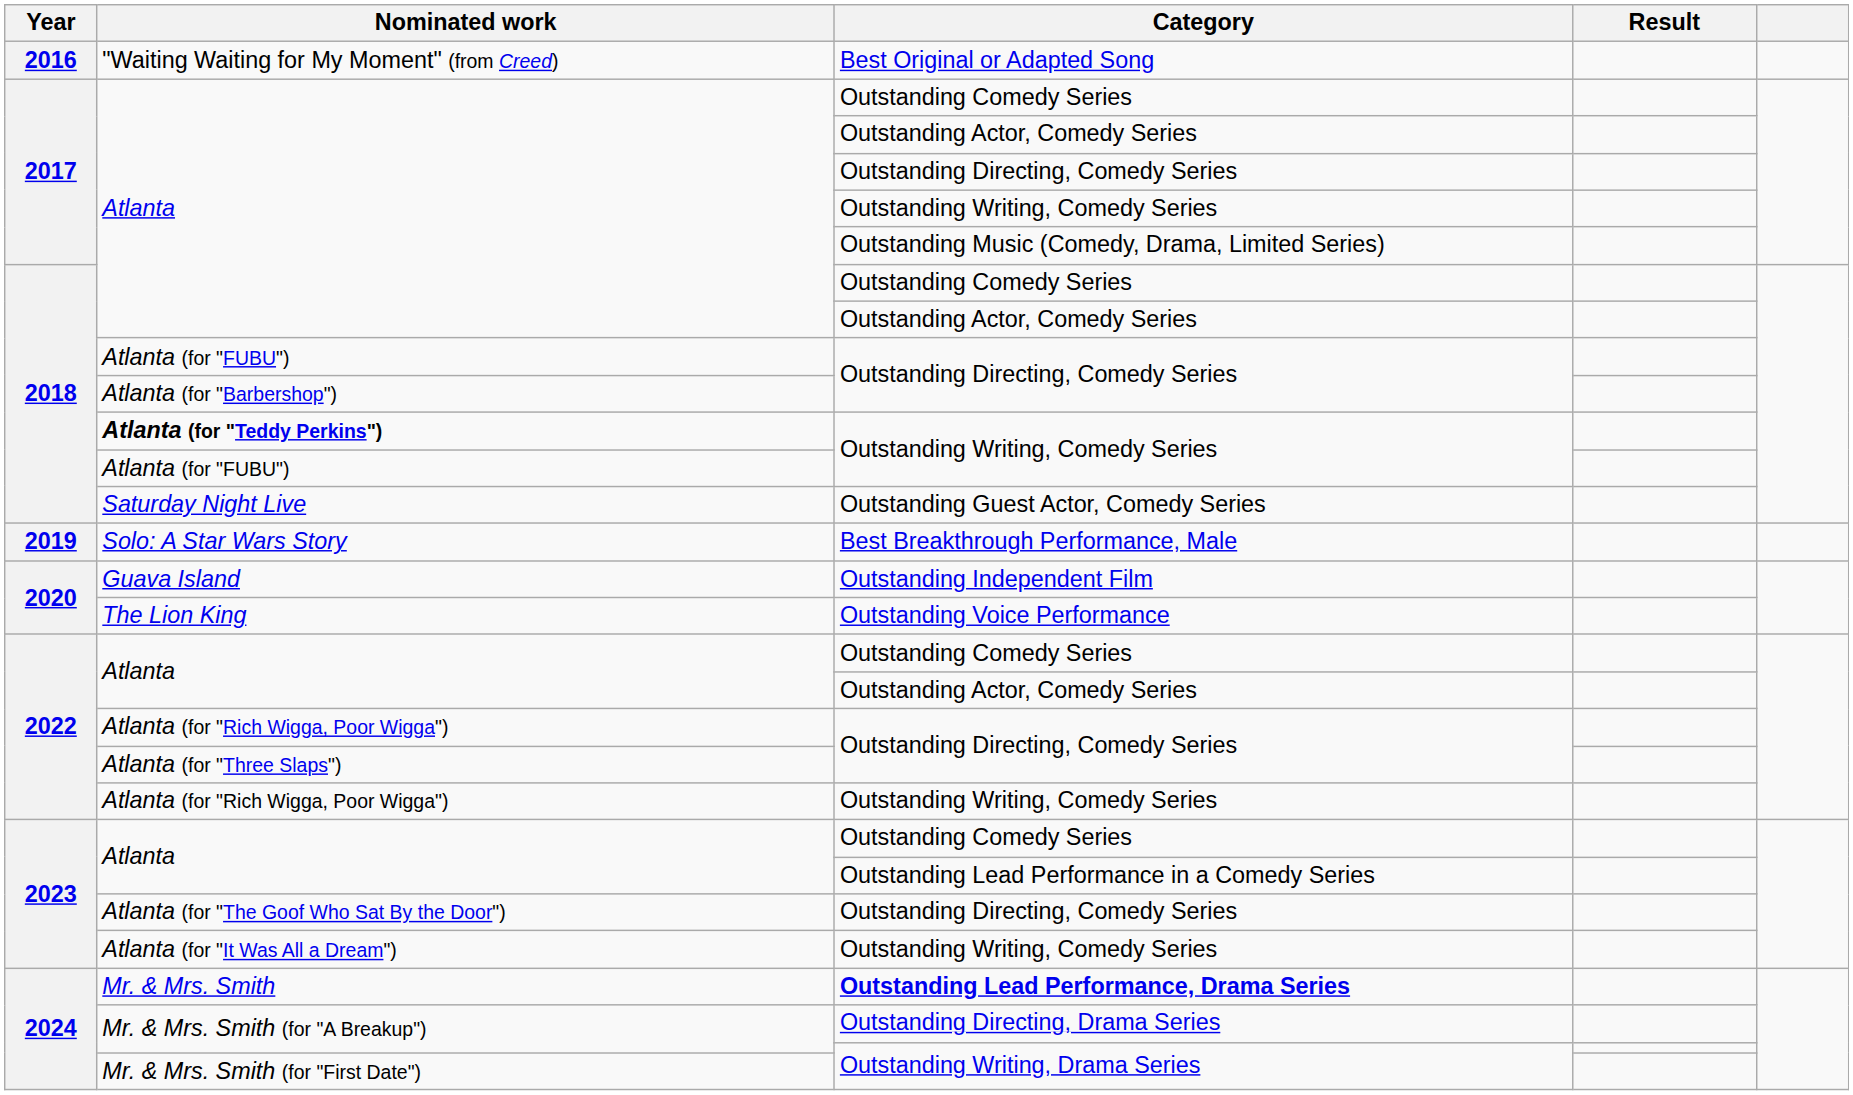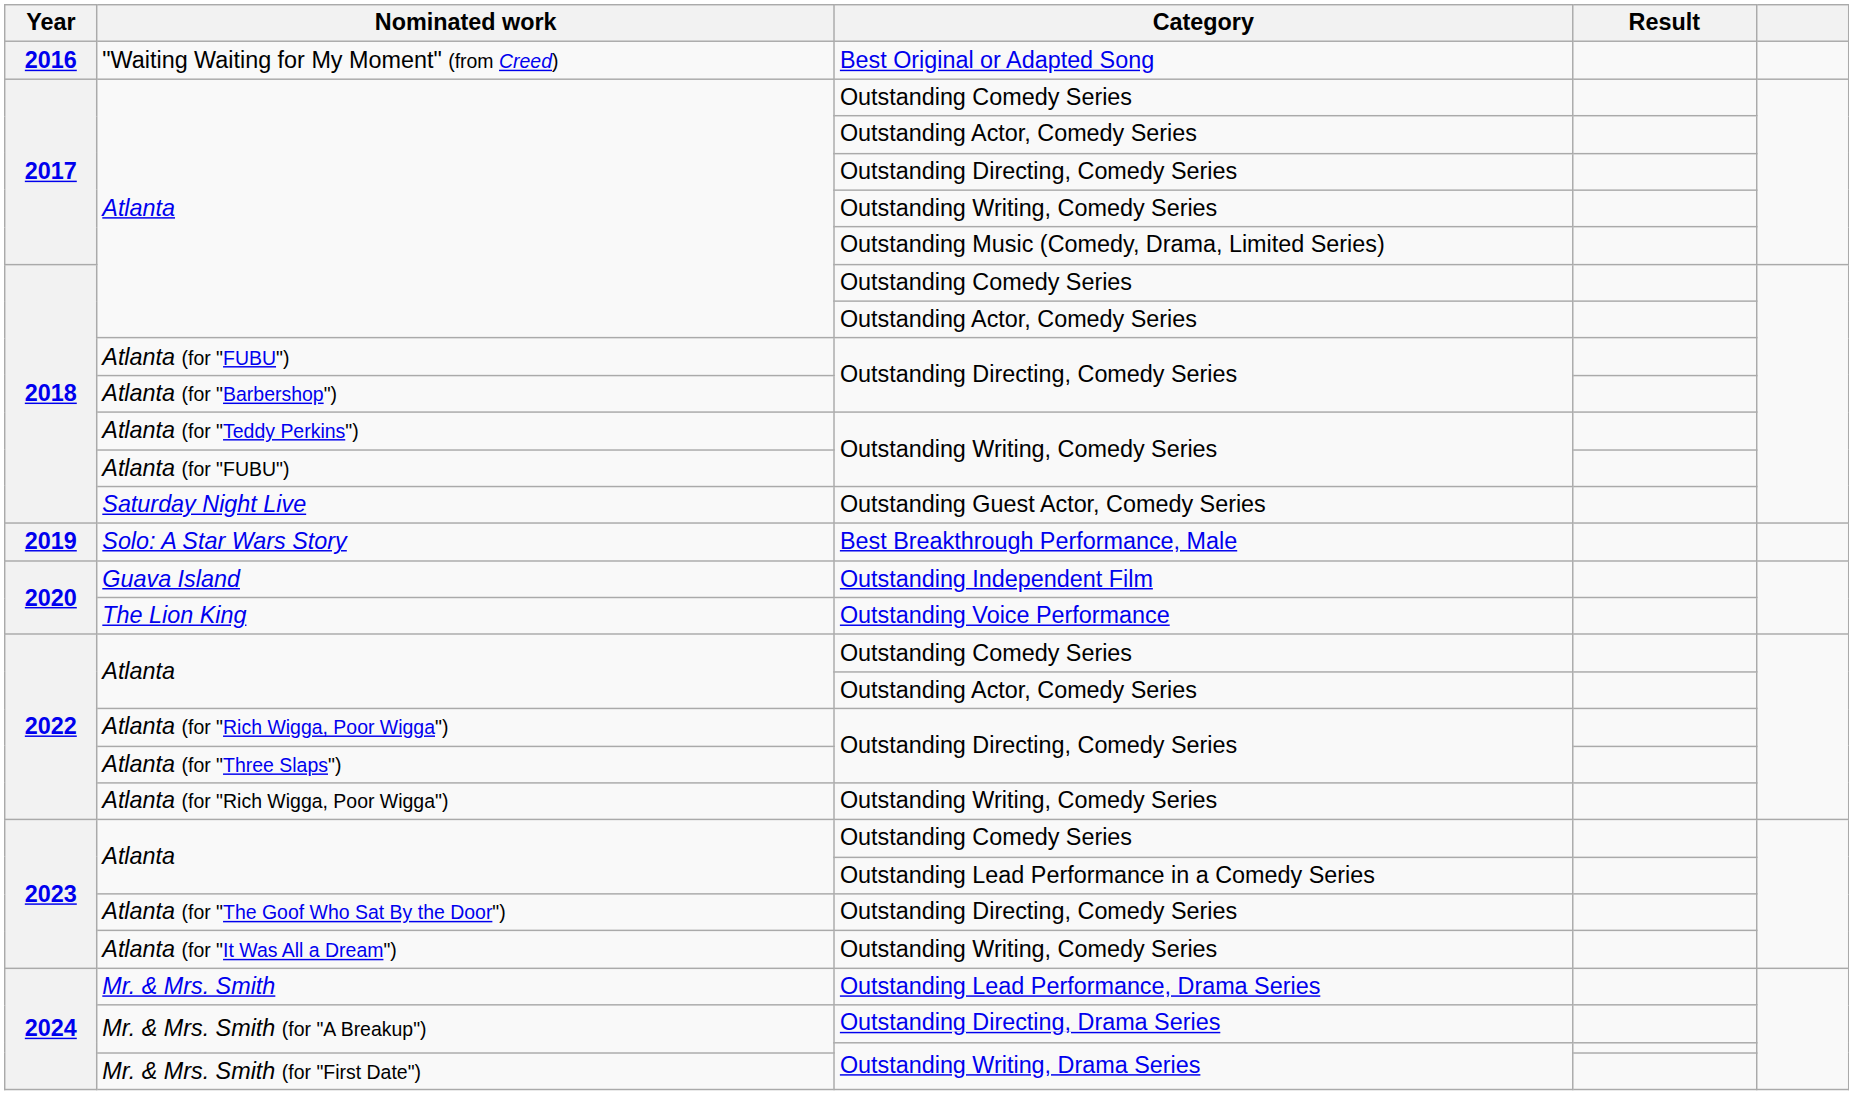(242, 430) bold -> (230, 430) normal
(1095, 986) bold -> (1080, 986) normal
